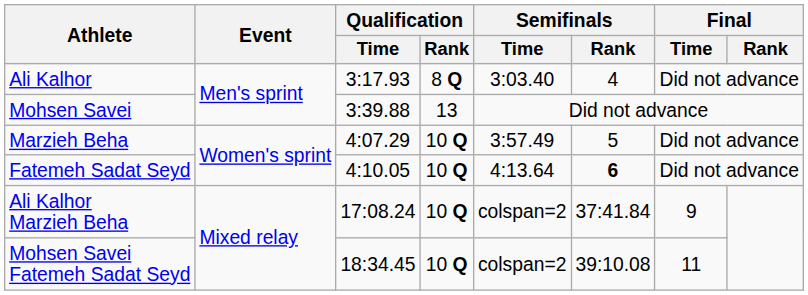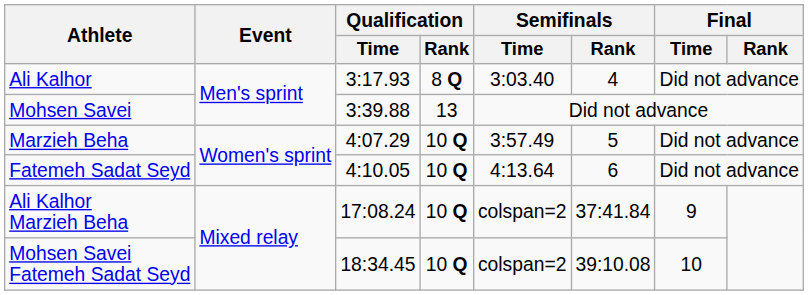(613, 171) bold -> (613, 171) normal
(691, 264) 11 -> (691, 264) 10
